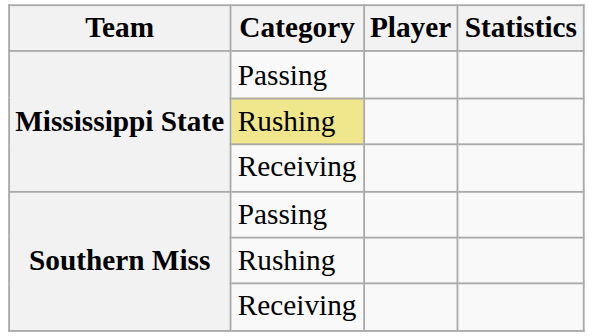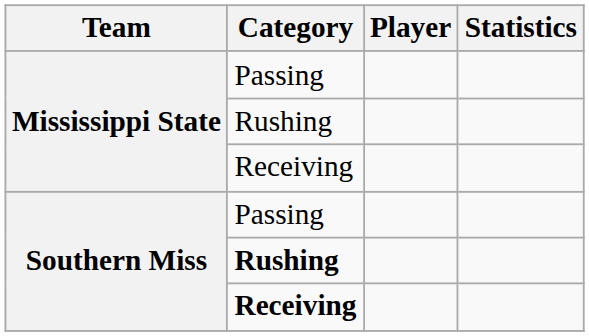(287, 120) khaki background -> (283, 120) no background
(287, 260) normal -> (287, 260) bold
(297, 306) normal -> (295, 306) bold
